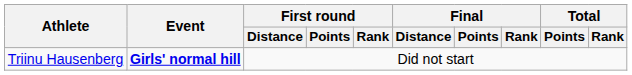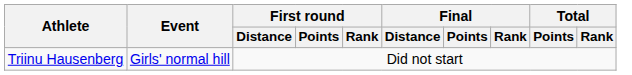(185, 59) bold -> (180, 59) normal
